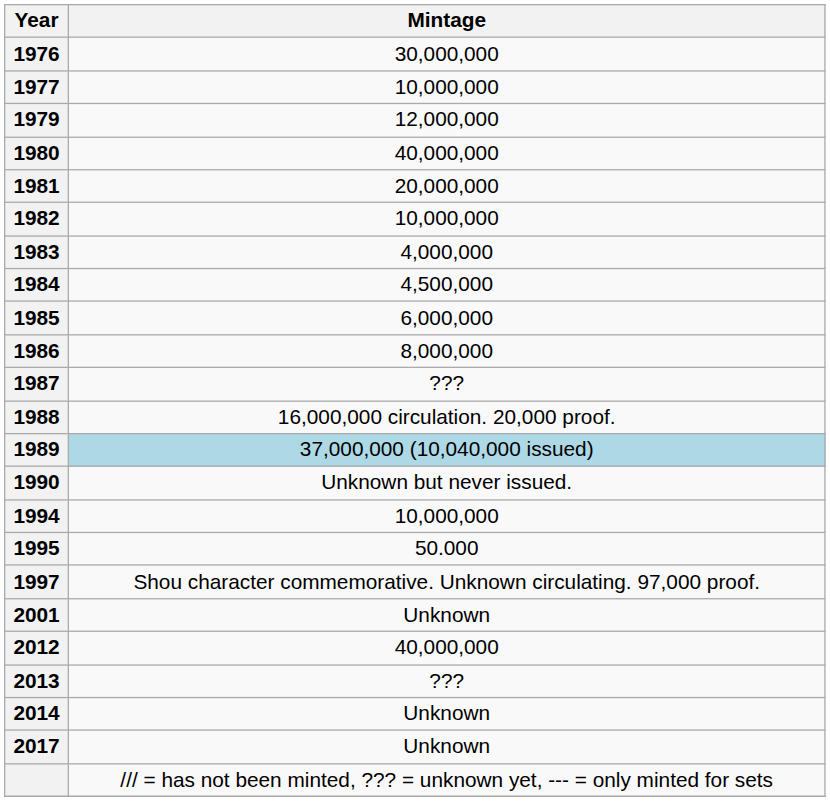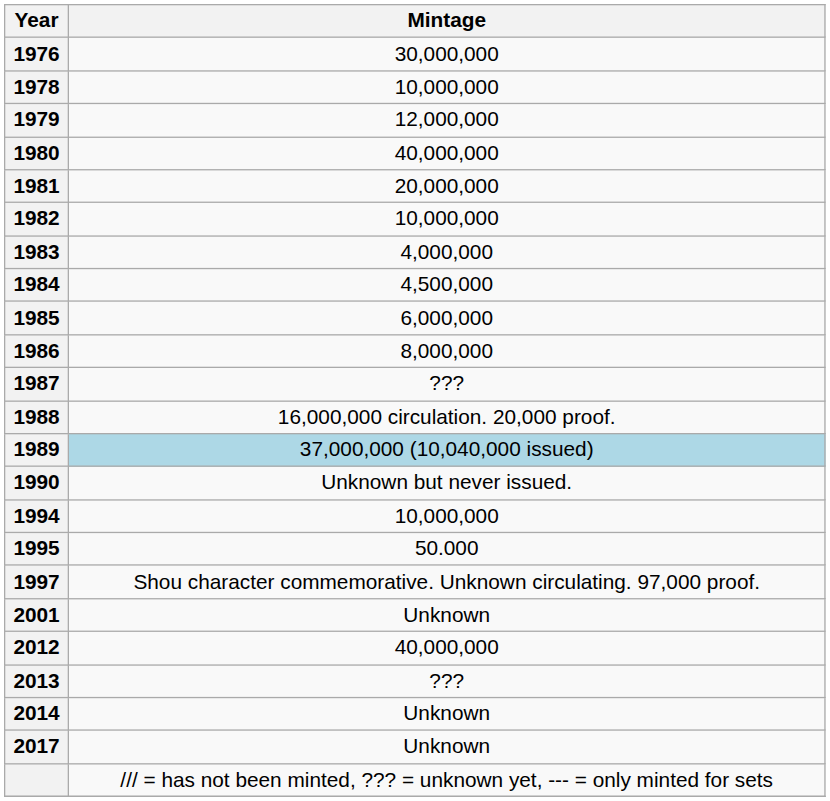(37, 86) 1977 -> (37, 86) 1978
